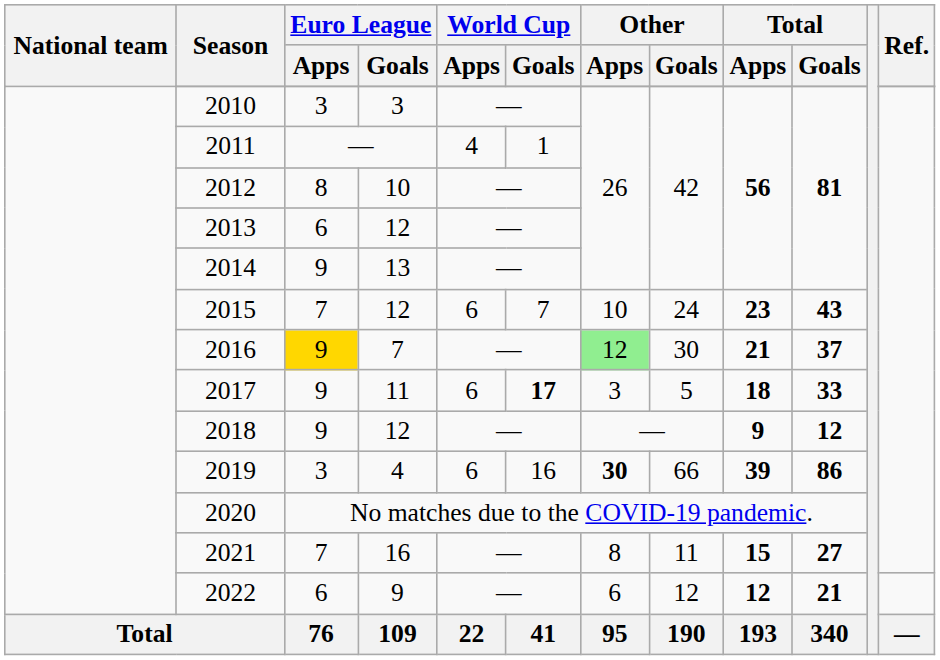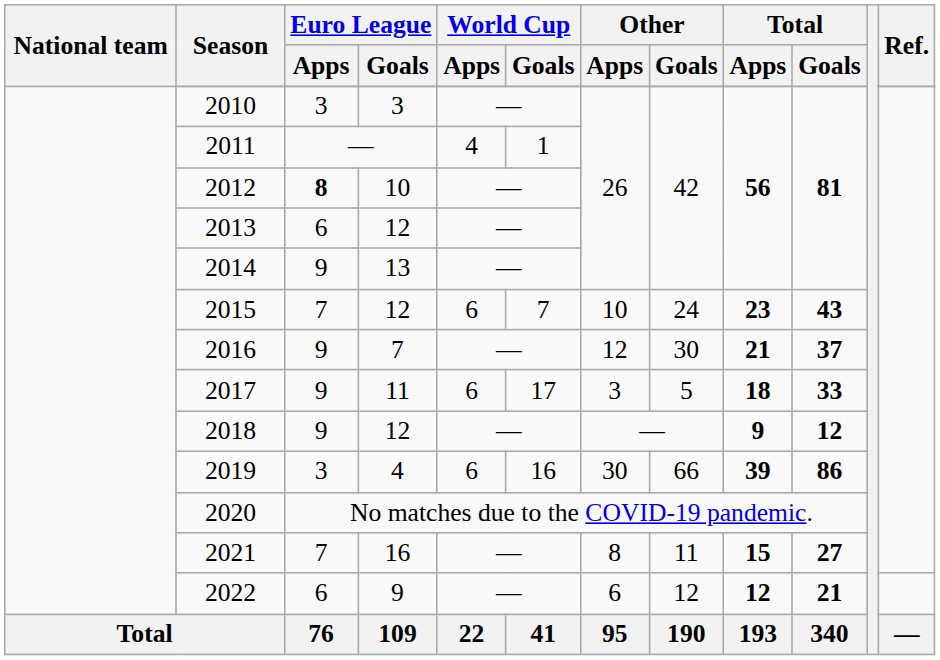(321, 187) normal -> (321, 187) bold
(321, 349) gold background -> (321, 349) no background
(615, 349) lightgreen background -> (615, 349) no background
(543, 390) bold -> (543, 390) normal
(615, 471) bold -> (615, 471) normal
